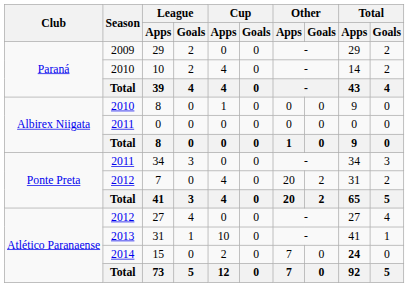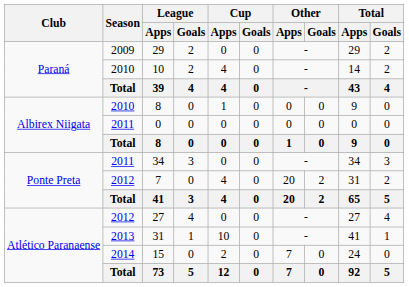(354, 254) bold -> (354, 254) normal
